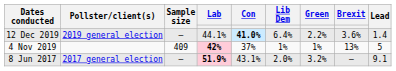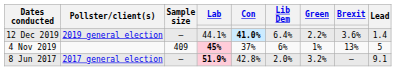(214, 47) 42% -> (214, 47) 45%
(283, 47) 1% -> (283, 47) 6%
(248, 59) 43.1% -> (248, 59) 42.8%
